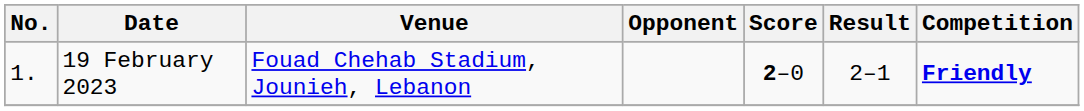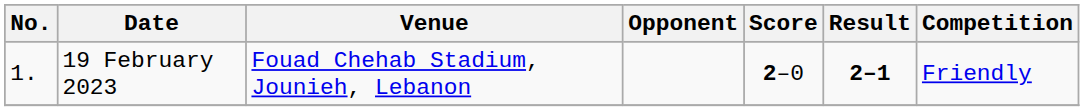(870, 74) normal -> (870, 74) bold
(977, 74) bold -> (977, 74) normal
